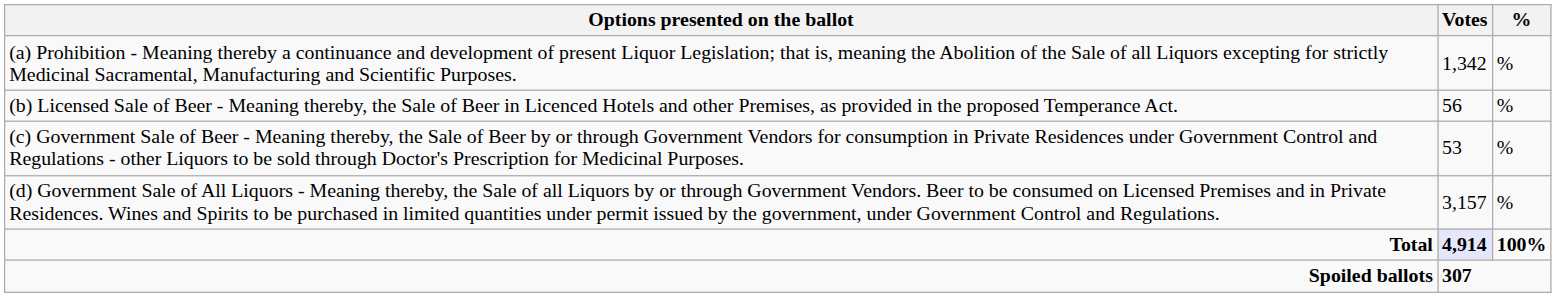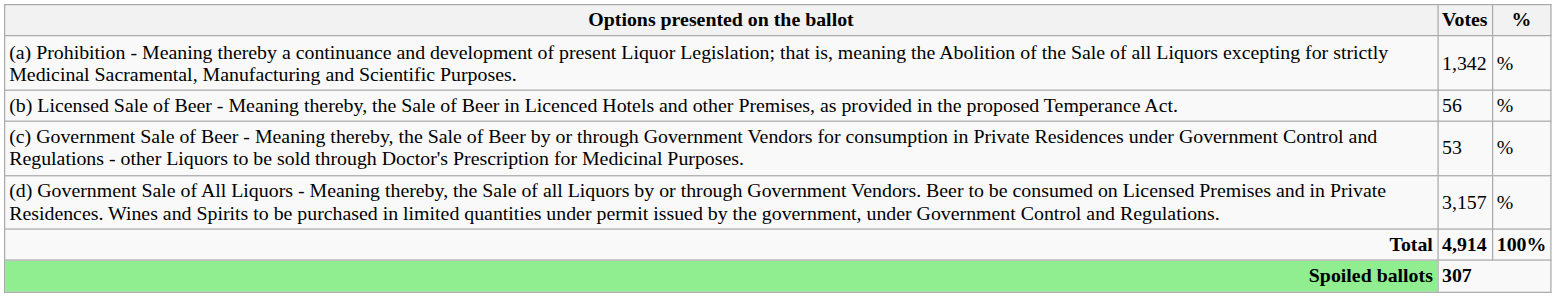(1464, 244) lavender background -> (1464, 244) no background
(1371, 275) no background -> (1371, 275) lightgreen background
